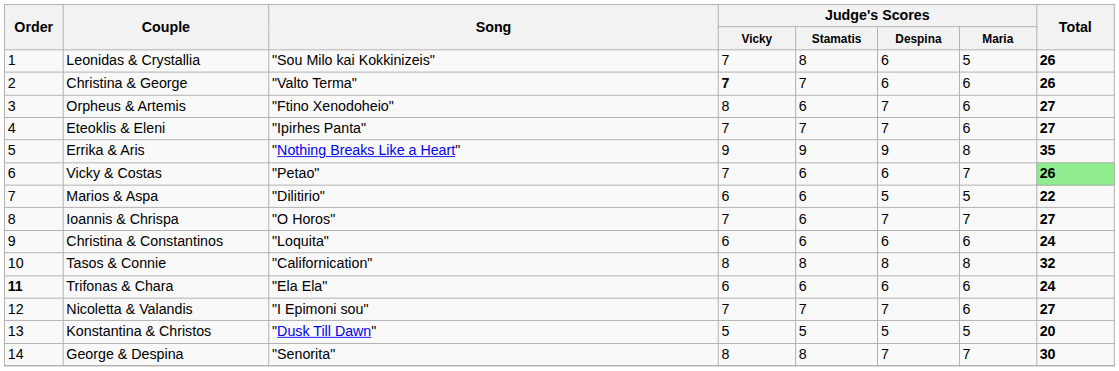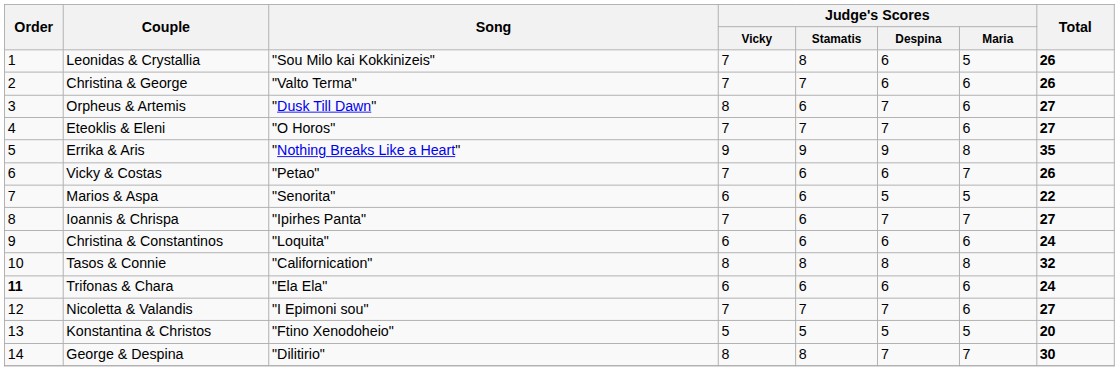(725, 83) bold -> (725, 83) normal
(333, 106) "Ftino Xenodoheio" -> (324, 106) "Dusk Till Dawn"
(319, 128) "Ipirhes Panta" -> (304, 128) "O Horos"
(1048, 173) lightgreen background -> (1048, 173) no background
(298, 196) "Dilitirio" -> (304, 196) "Senorita"
(304, 219) "O Horos" -> (319, 219) "Ipirhes Panta"
(324, 331) "Dusk Till Dawn" -> (333, 331) "Ftino Xenodoheio"
(304, 354) "Senorita" -> (298, 354) "Dilitirio"
